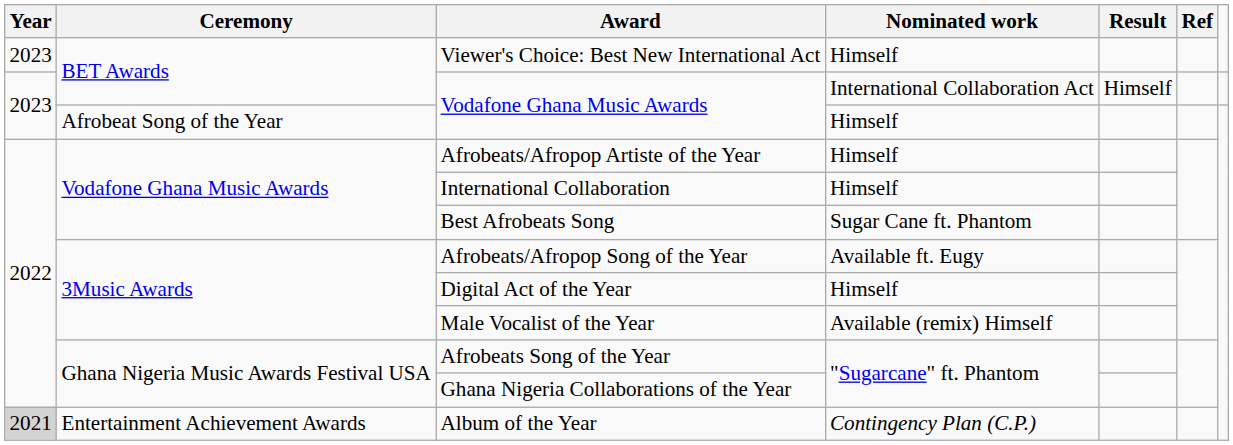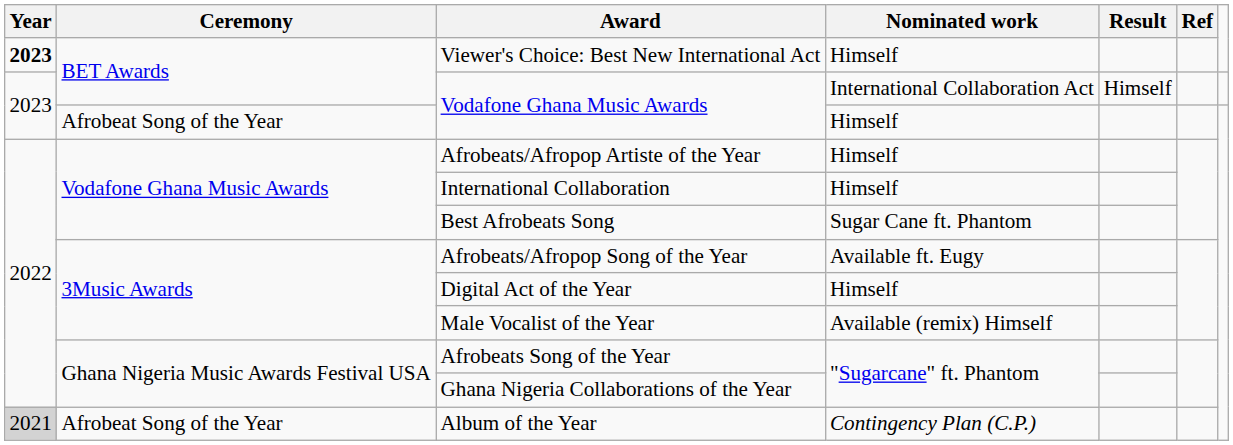(31, 54) normal -> (31, 54) bold
(214, 423) Entertainment Achievement Awards -> (172, 423) Afrobeat Song of the Year
